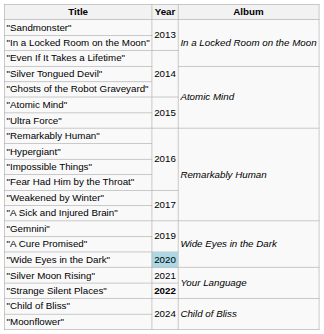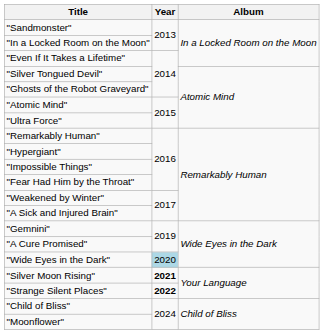(165, 275) normal -> (165, 275) bold
